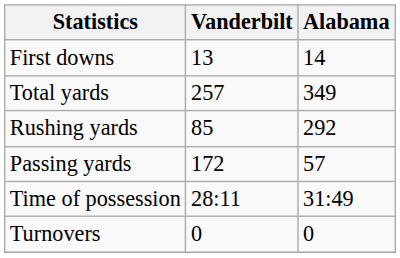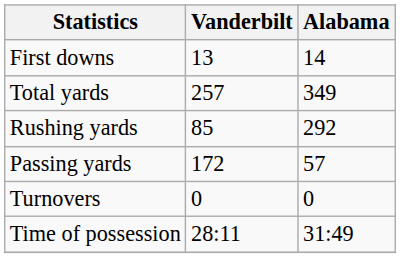rows swapped: (55, 234) <-> (95, 198)
